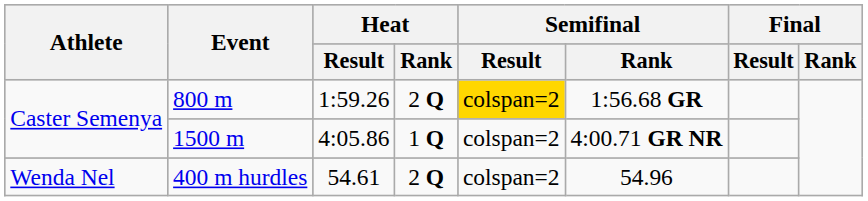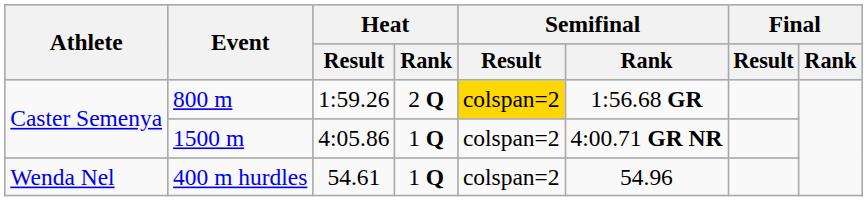(426, 177) 2 Q -> (426, 177) 1 Q
